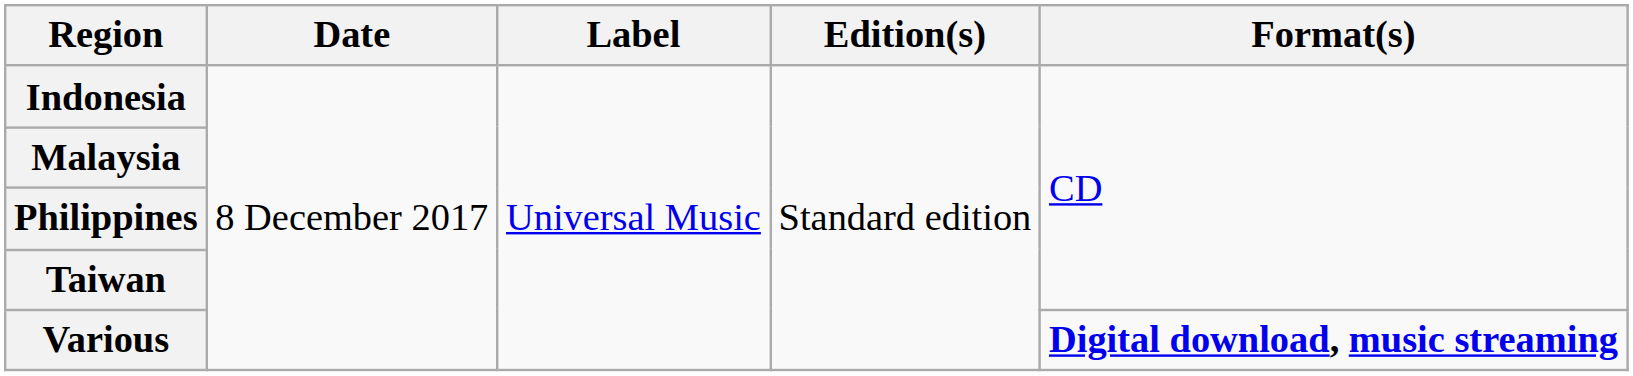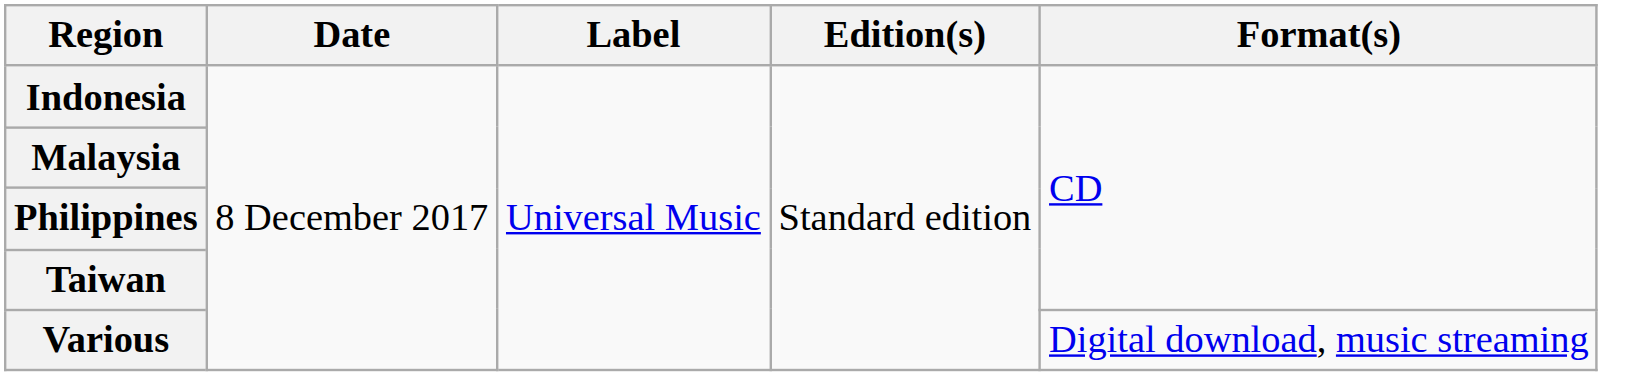(1333, 339) bold -> (1319, 339) normal
